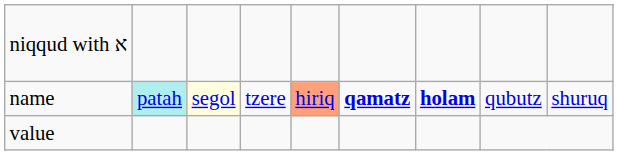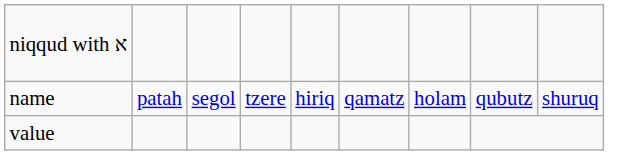(159, 98) paleturquoise background -> (159, 98) no background
(214, 98) lightyellow background -> (214, 98) no background
(315, 98) lightsalmon background -> (315, 98) no background
(377, 98) bold -> (374, 98) normal
(448, 98) bold -> (440, 98) normal
